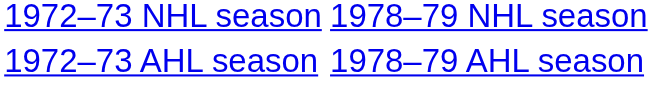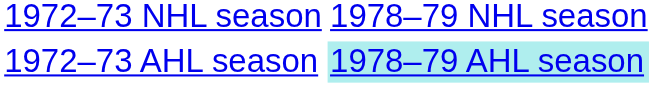(487, 61) no background -> (487, 61) paleturquoise background
